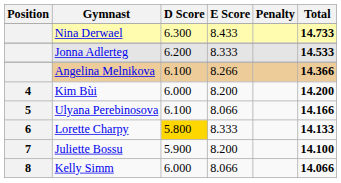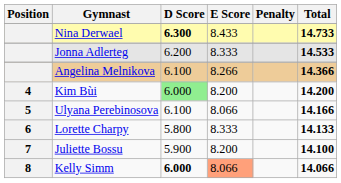(178, 33) normal -> (178, 33) bold
(178, 91) no background -> (178, 91) lightgreen background
(178, 129) gold background -> (178, 129) no background
(178, 168) normal -> (178, 168) bold
(224, 168) no background -> (224, 168) lightsalmon background
